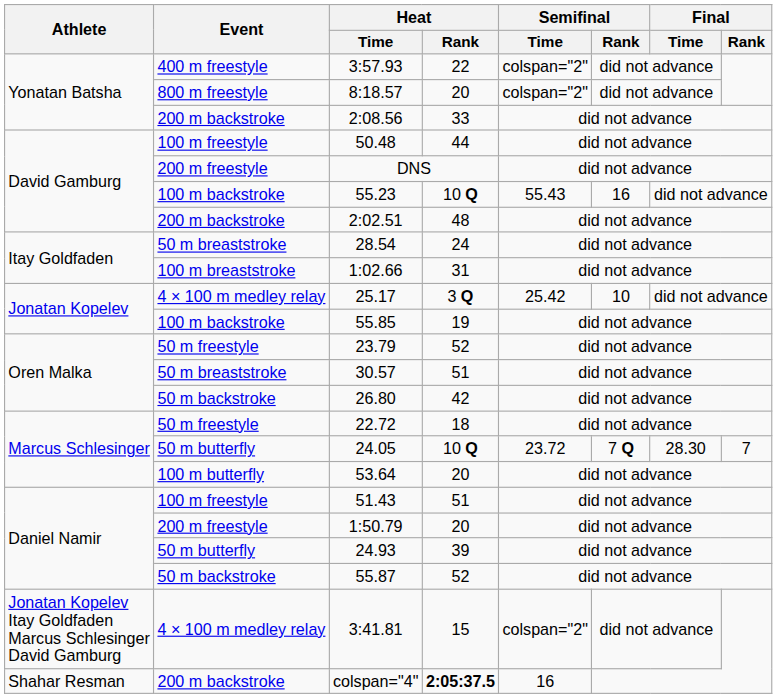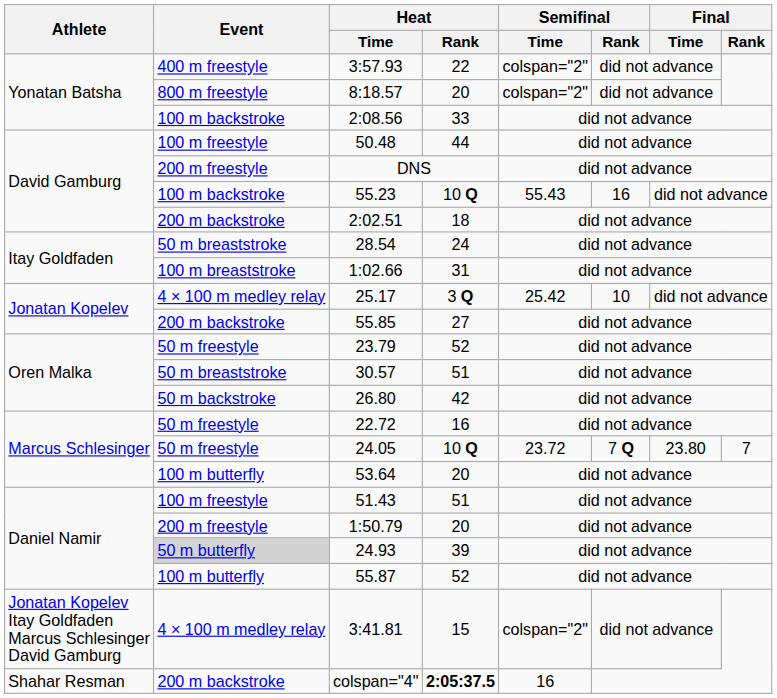(221, 118) 200 m backstroke -> (221, 118) 100 m backstroke
(460, 220) 48 -> (460, 220) 18
(221, 322) 100 m backstroke -> (221, 322) 200 m backstroke
(460, 322) 19 -> (460, 322) 27
(460, 424) 18 -> (460, 424) 16
(206, 449) 50 m butterfly -> (208, 449) 50 m freestyle
(686, 449) 28.30 -> (686, 449) 23.80
(206, 551) no background -> (206, 551) lightgrey background
(217, 577) 50 m backstroke -> (211, 577) 100 m butterfly
